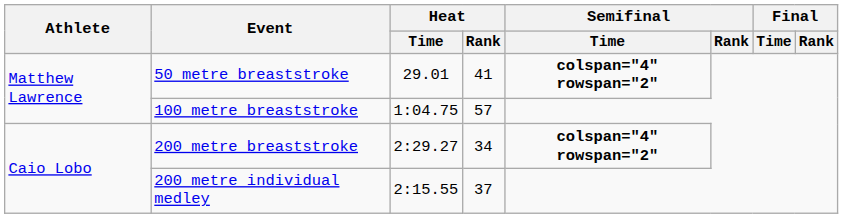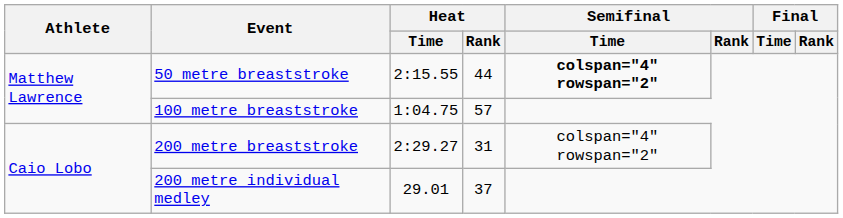(426, 76) 29.01 -> (426, 76) 2:15.55
(483, 76) 41 -> (483, 76) 44
(483, 146) 34 -> (483, 146) 31
(607, 146) bold -> (607, 146) normal
(426, 190) 2:15.55 -> (426, 190) 29.01
